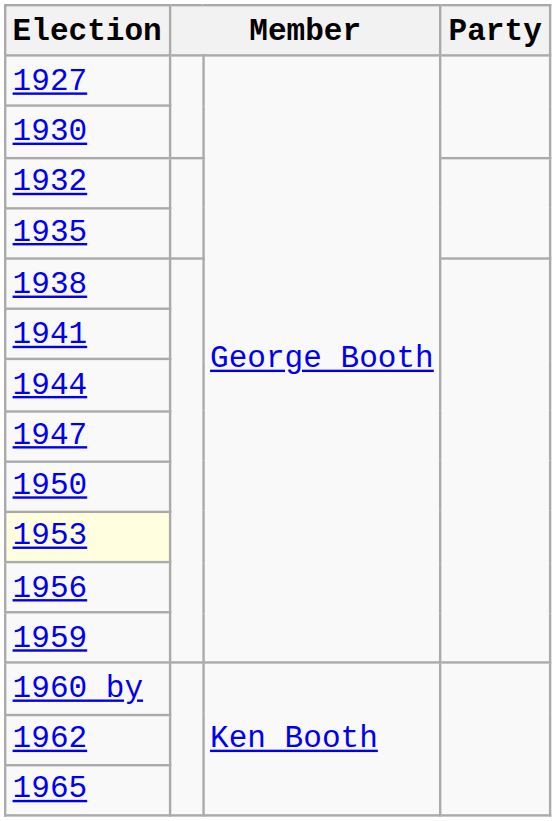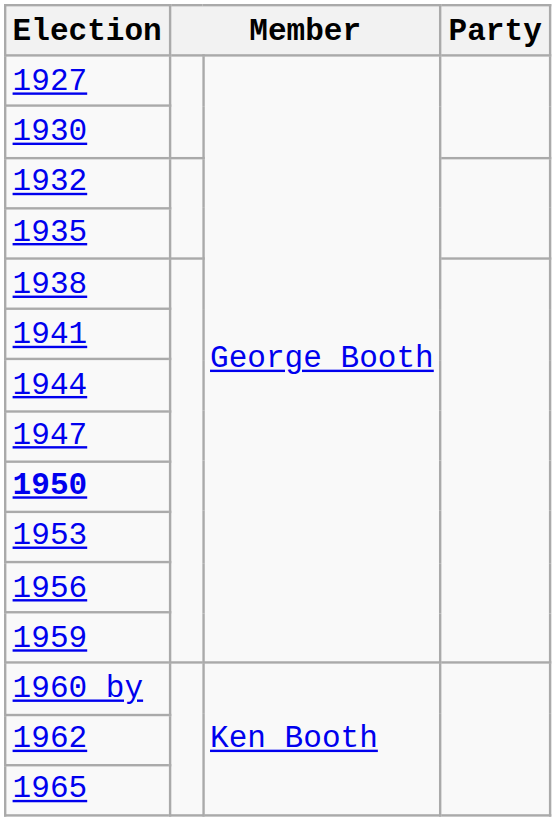(50, 486) normal -> (50, 486) bold
(50, 537) lightyellow background -> (50, 537) no background
